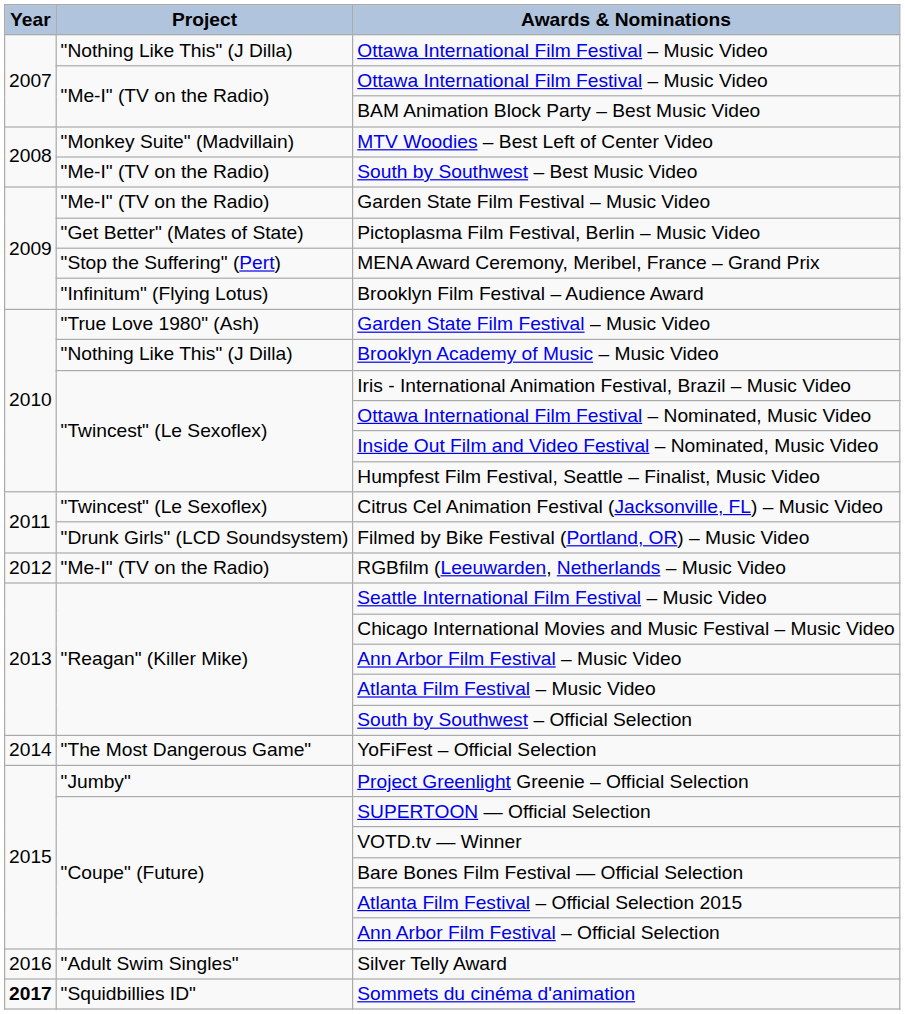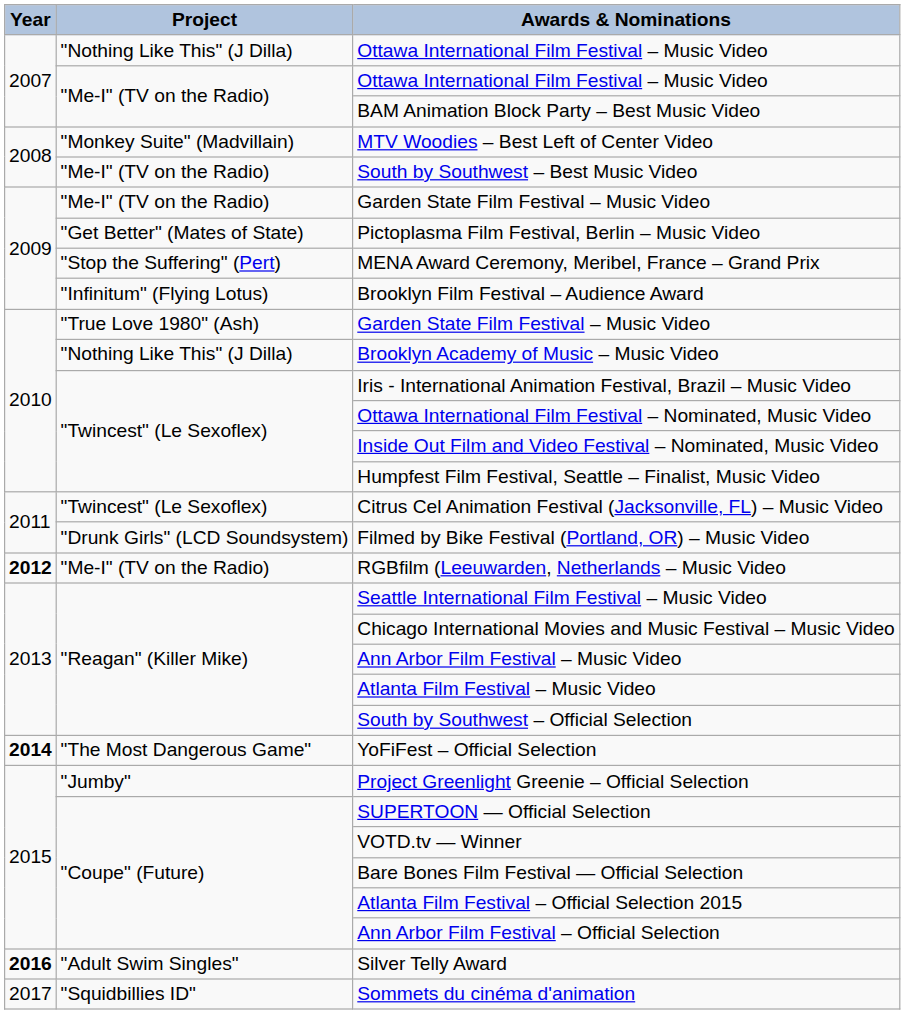(30, 567) normal -> (30, 567) bold
(30, 750) normal -> (30, 750) bold
(30, 963) normal -> (30, 963) bold
(30, 994) bold -> (30, 994) normal
